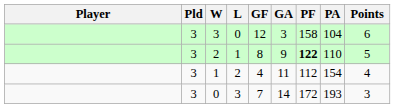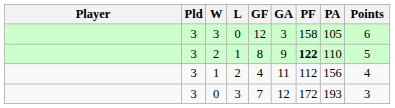(333, 34) 104 -> (333, 34) 105
(333, 73) 154 -> (333, 73) 156
(284, 93) 14 -> (284, 93) 12
